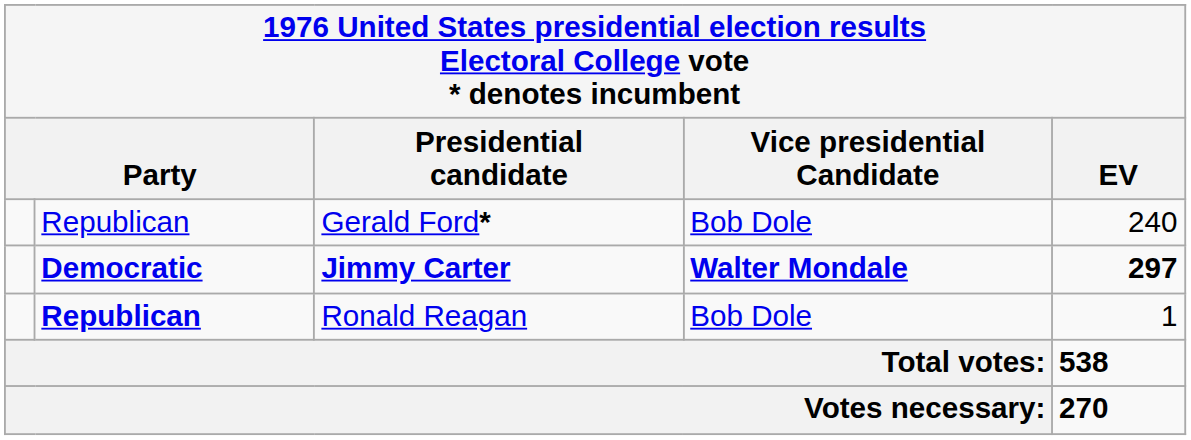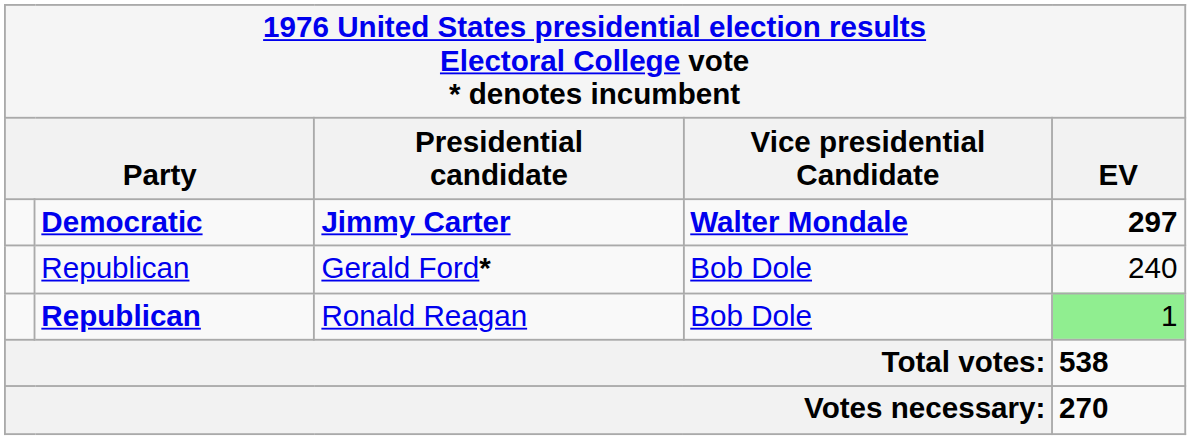rows swapped: (416, 268) <-> (406, 221)
(1169, 315) no background -> (1169, 315) lightgreen background
